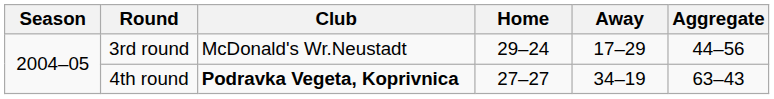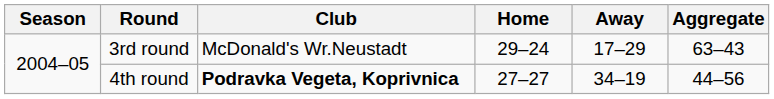(718, 49) 44–56 -> (718, 49) 63–43
(718, 78) 63–43 -> (718, 78) 44–56
